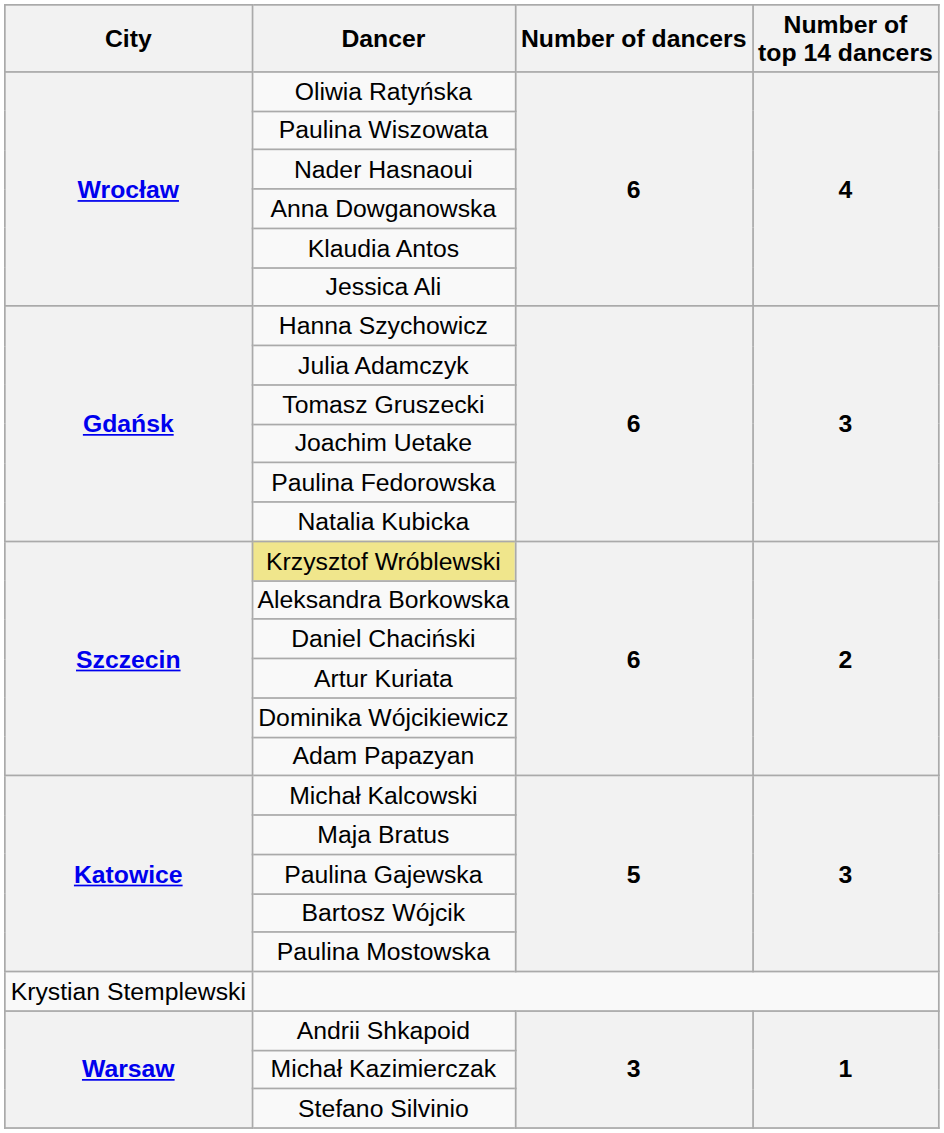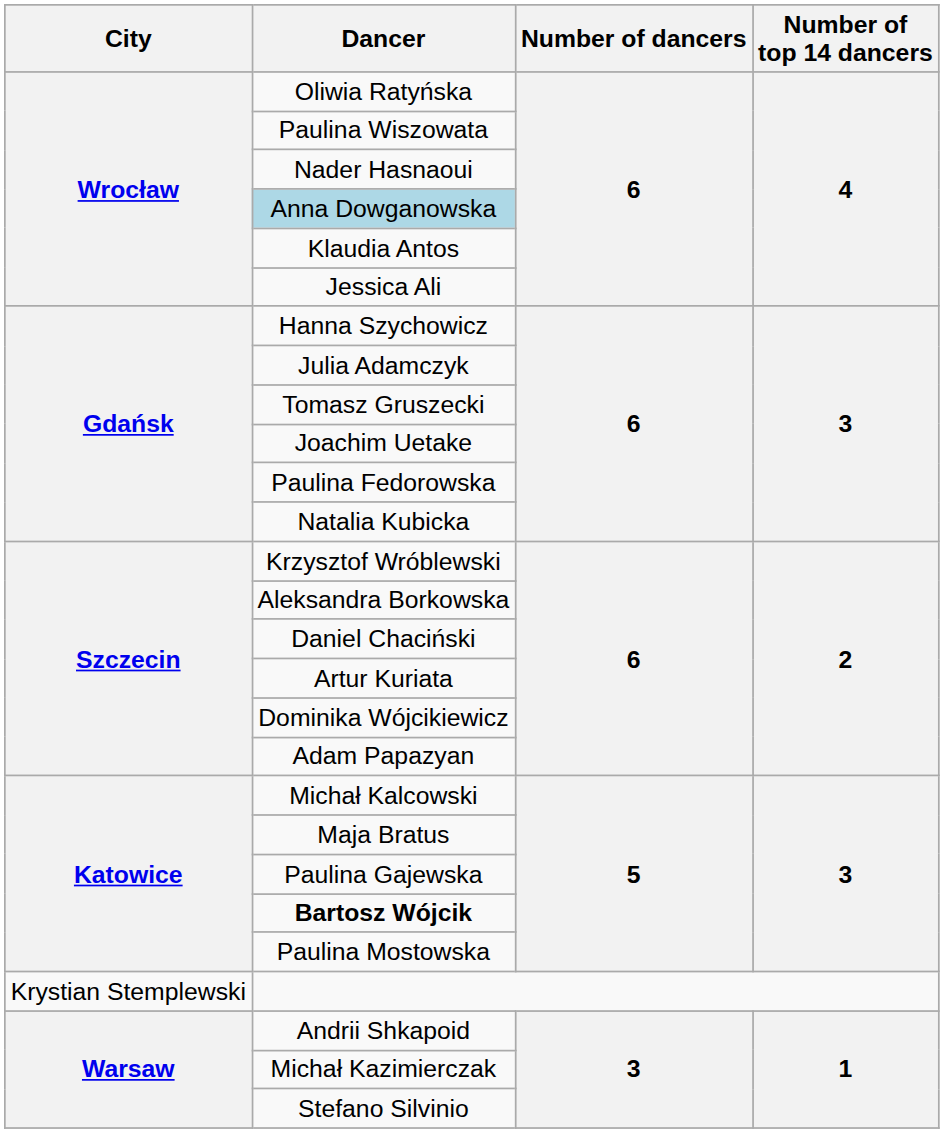(383, 209) no background -> (383, 209) lightblue background
(383, 561) khaki background -> (383, 561) no background
(383, 913) normal -> (383, 913) bold
